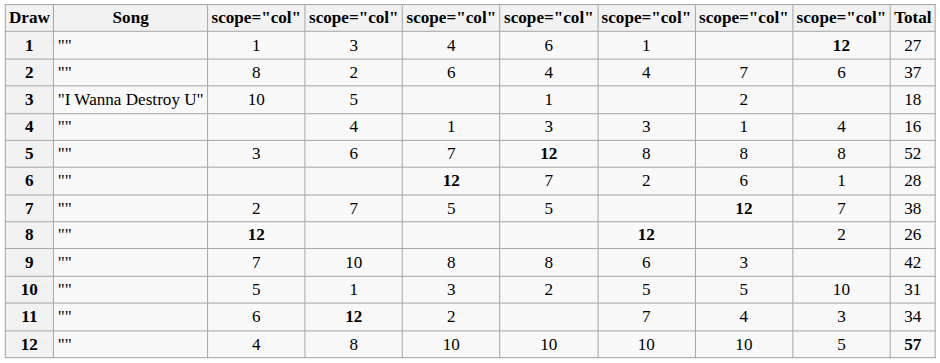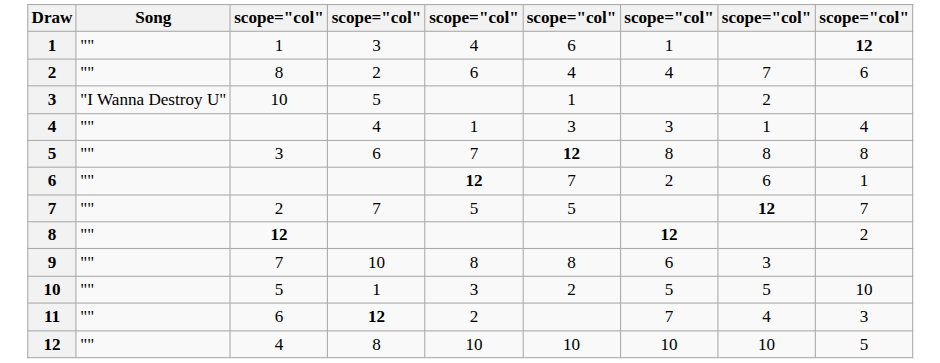- column: (913, 18)
